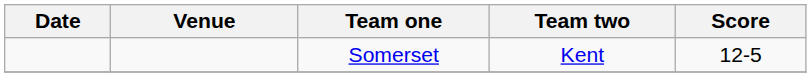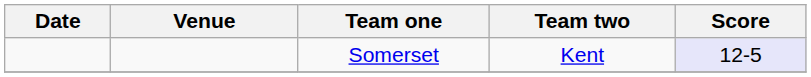(741, 54) no background -> (741, 54) lavender background
